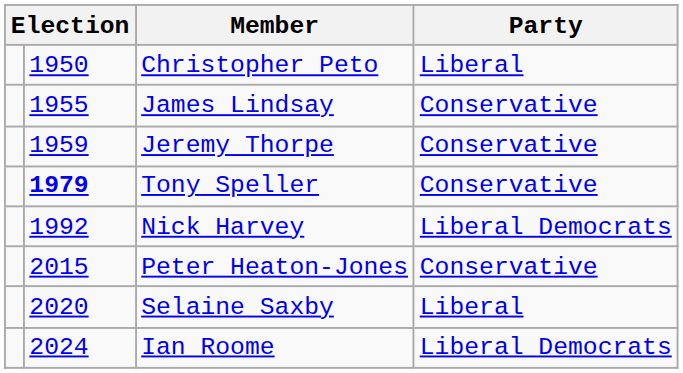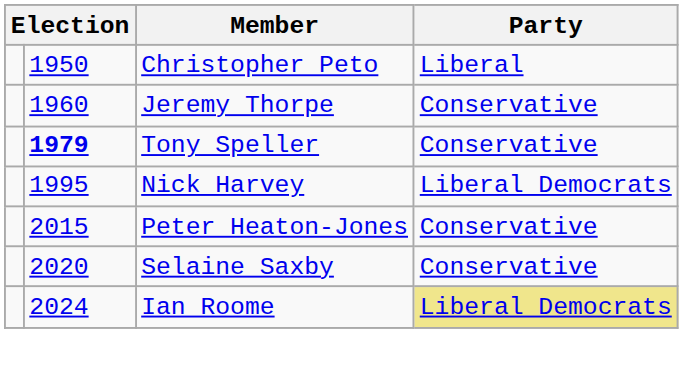- row: (238, 106)
(59, 146) 1959 -> (59, 106) 1960
(59, 226) 1992 -> (59, 186) 1995
(472, 307) Liberal -> (509, 267) Conservative
(546, 347) no background -> (546, 307) khaki background
